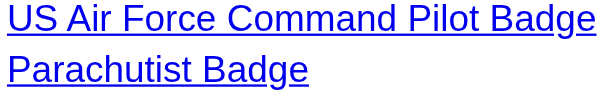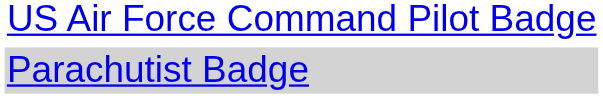(158, 69) no background -> (158, 69) lightgrey background
